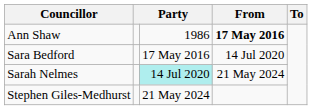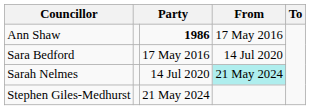(197, 34) normal -> (197, 34) bold
(250, 34) bold -> (249, 34) normal
(180, 74) paleturquoise background -> (180, 74) no background
(251, 74) no background -> (249, 74) paleturquoise background
